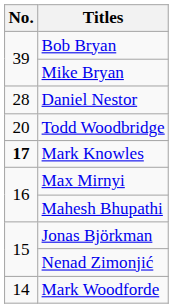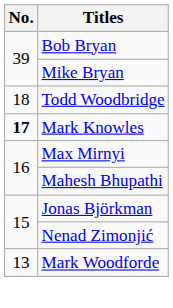- row: (89, 99)
(21, 126) 20 -> (21, 99) 18
(21, 289) 14 -> (21, 262) 13
